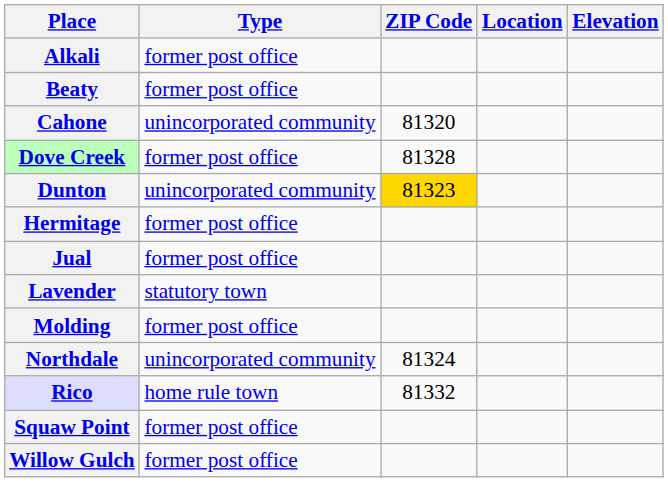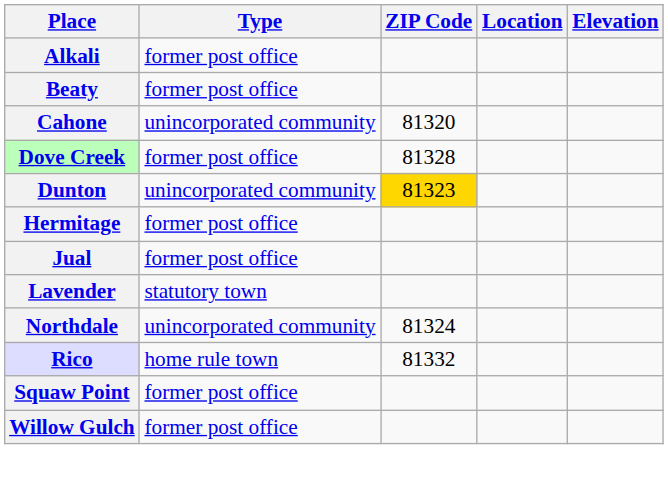- row: (72, 325)
